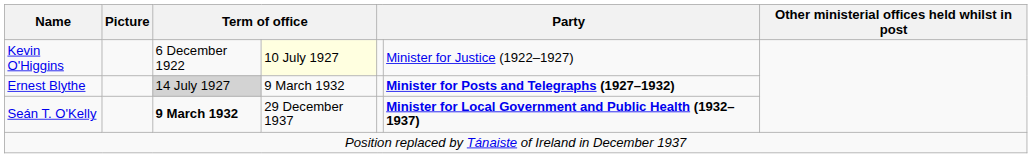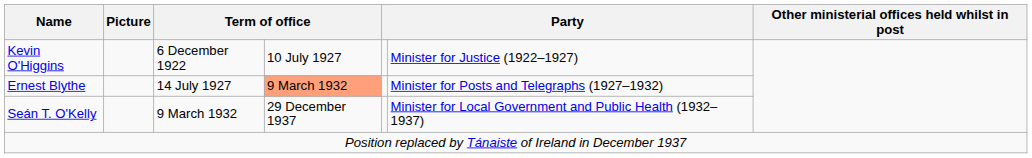(302, 57) lightyellow background -> (304, 57) no background
(193, 86) lightgrey background -> (194, 86) no background
(304, 86) no background -> (307, 86) lightsalmon background
(530, 86) bold -> (527, 86) normal
(197, 114) bold -> (197, 114) normal
(560, 114) bold -> (554, 114) normal
